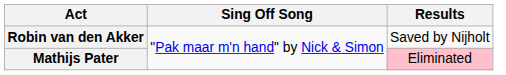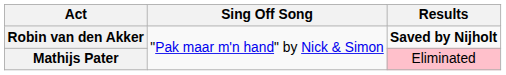(440, 37) normal -> (444, 37) bold
